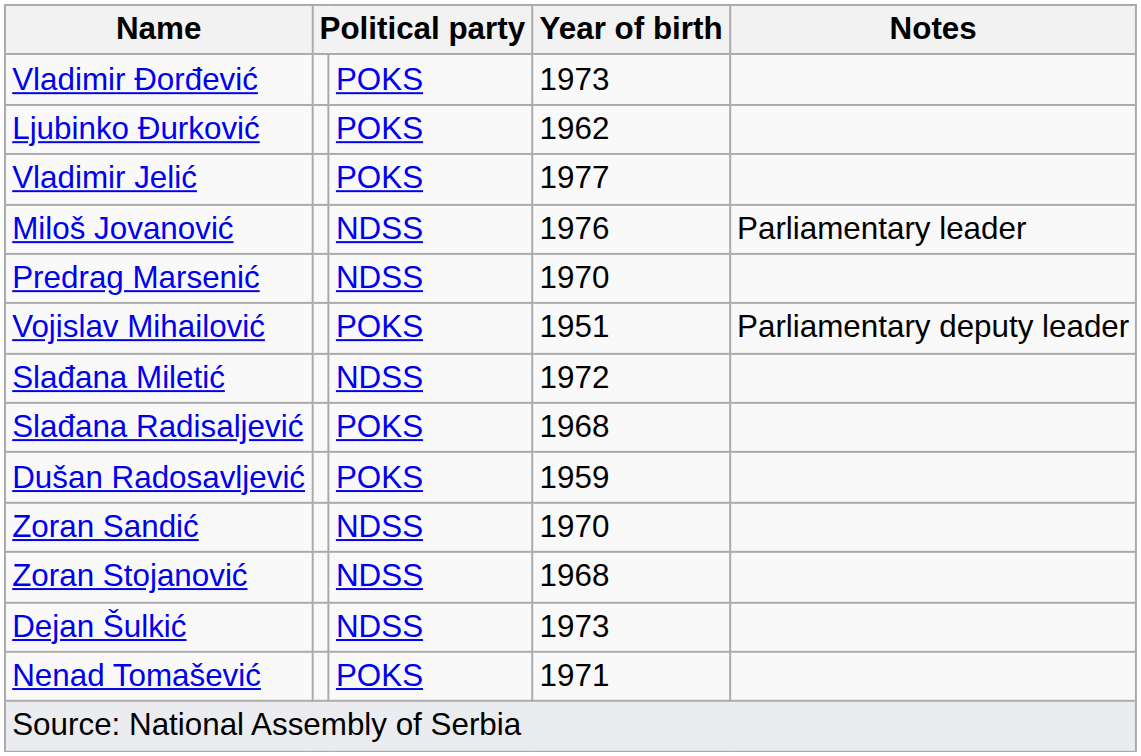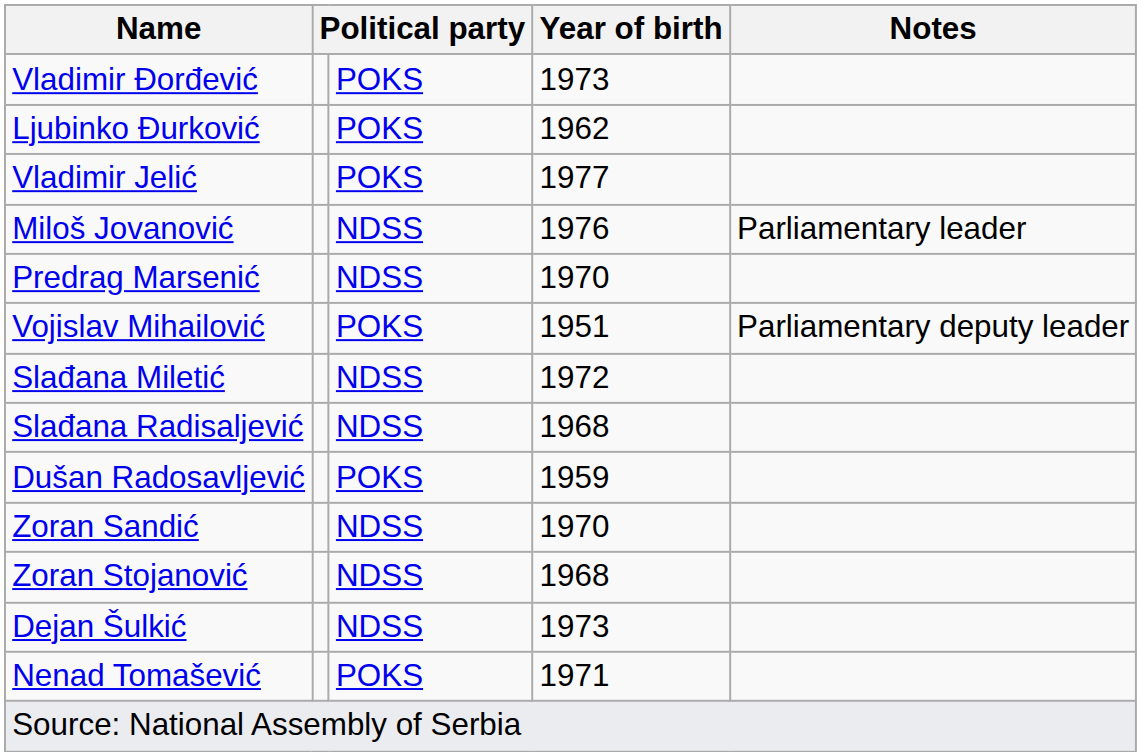(379, 427) POKS -> (379, 427) NDSS
